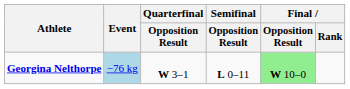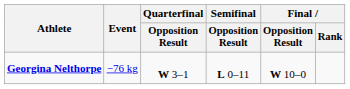(122, 68) lightblue background -> (122, 68) no background
(288, 75) lightgreen background -> (288, 75) no background
